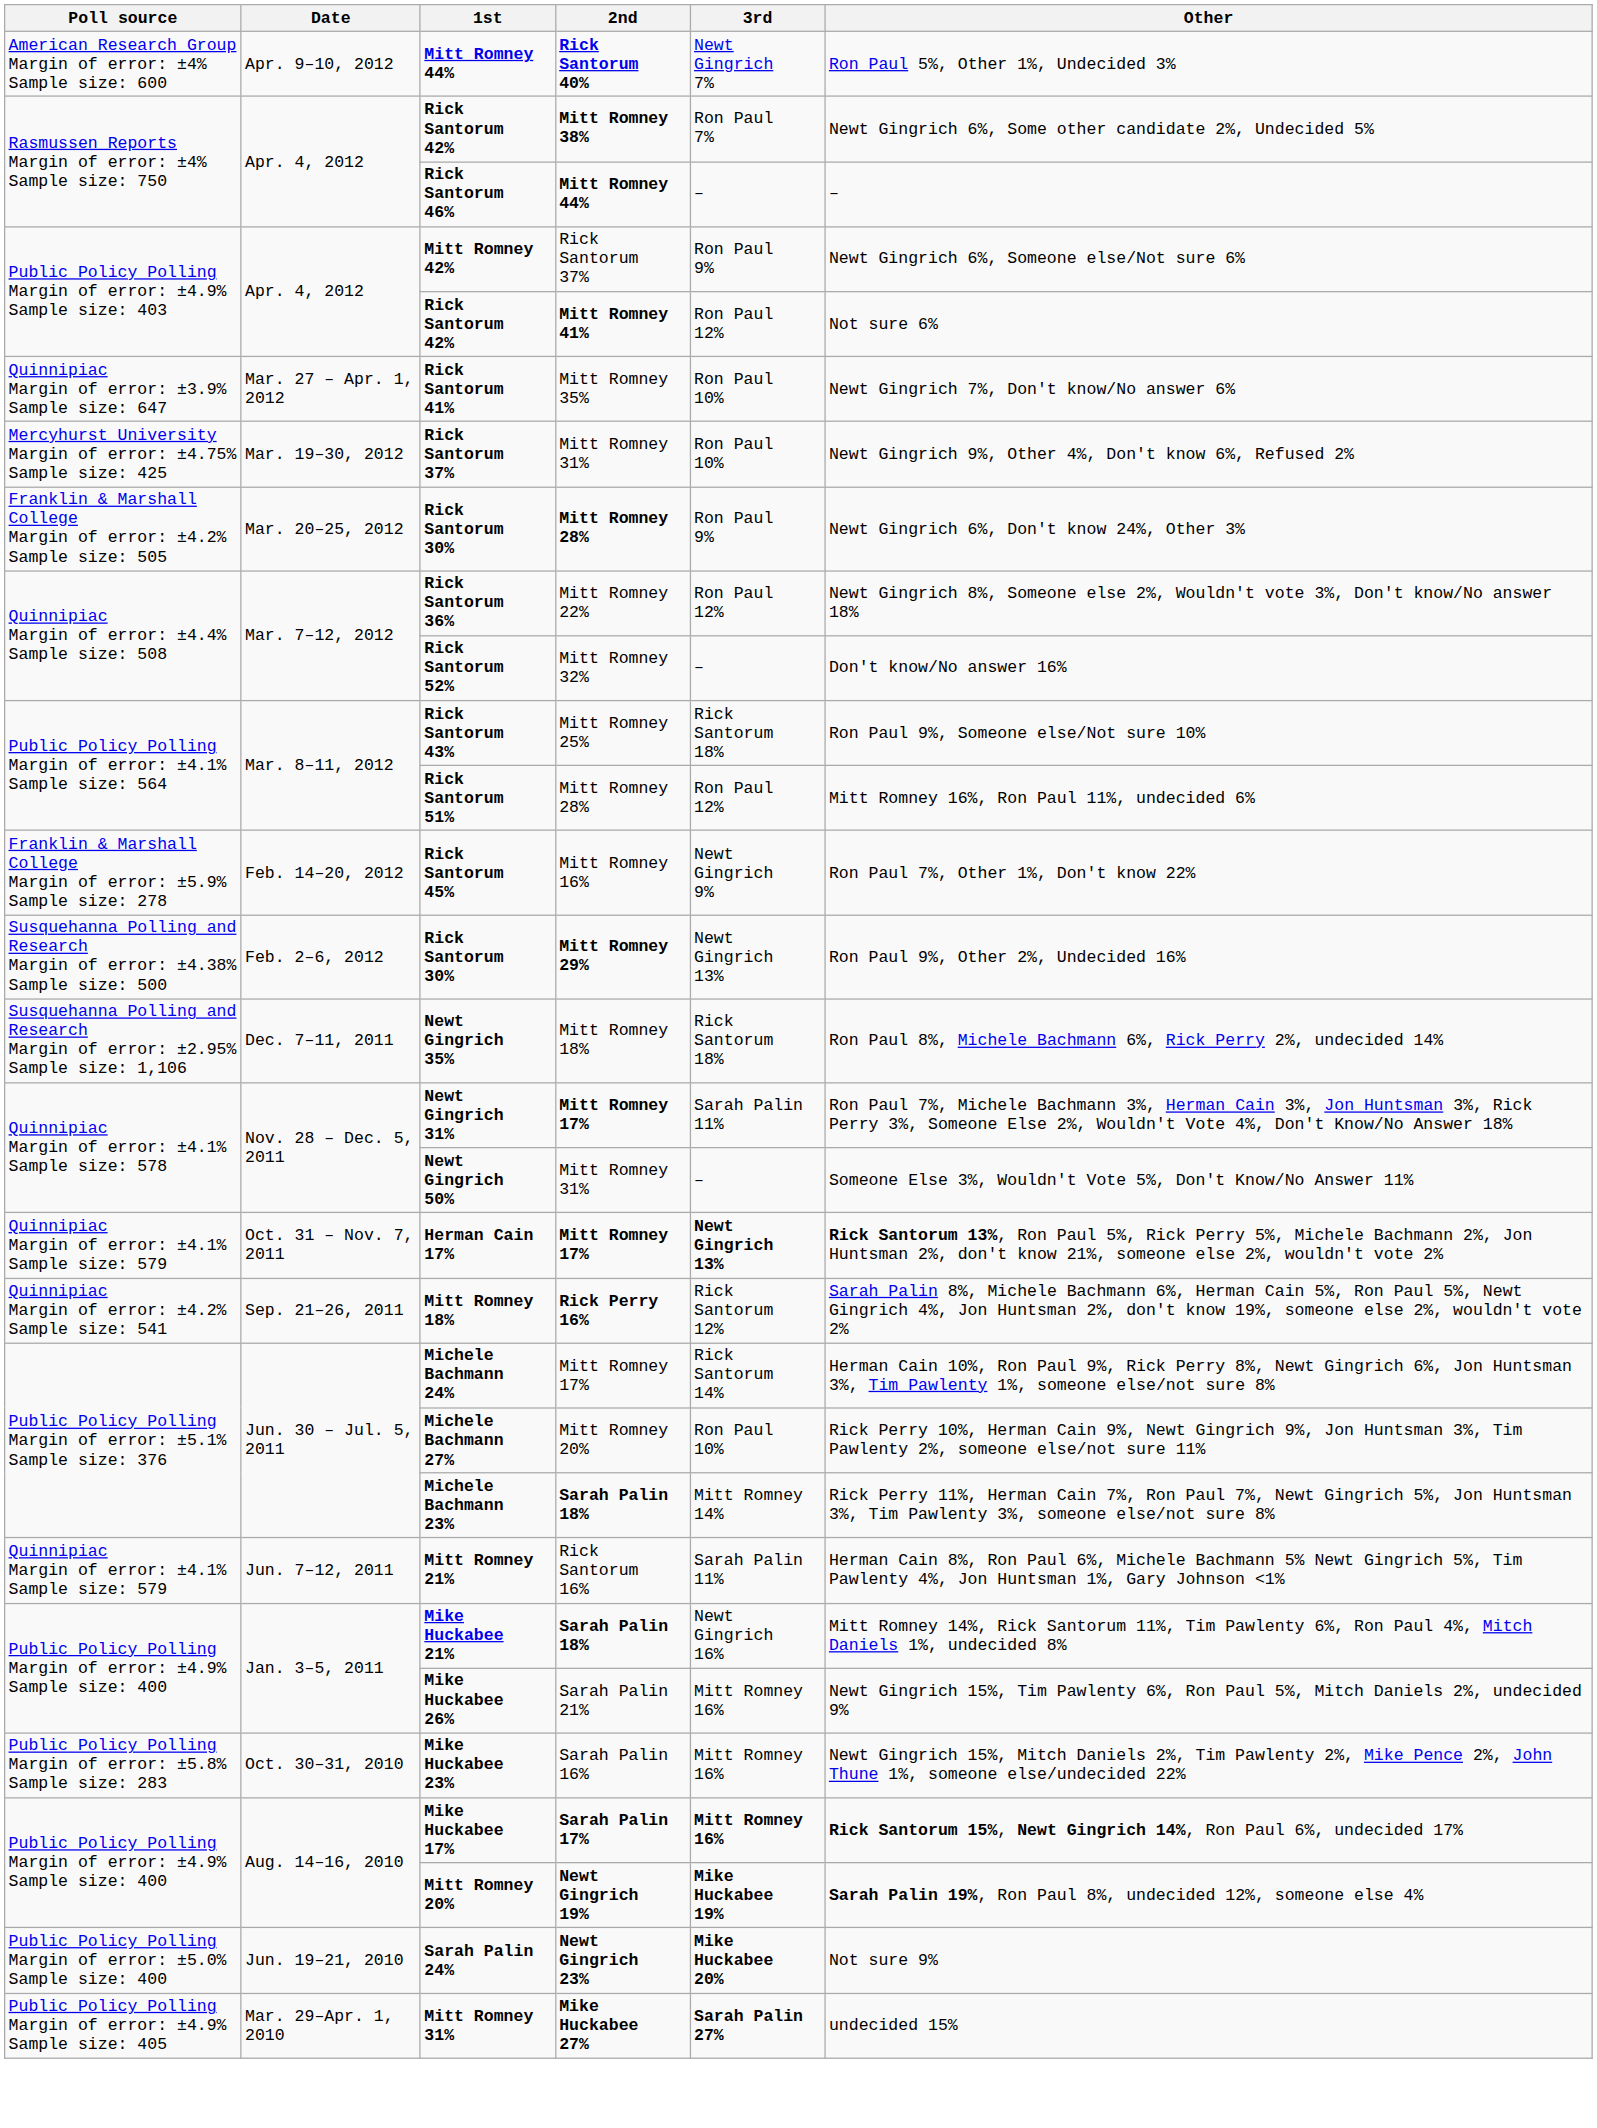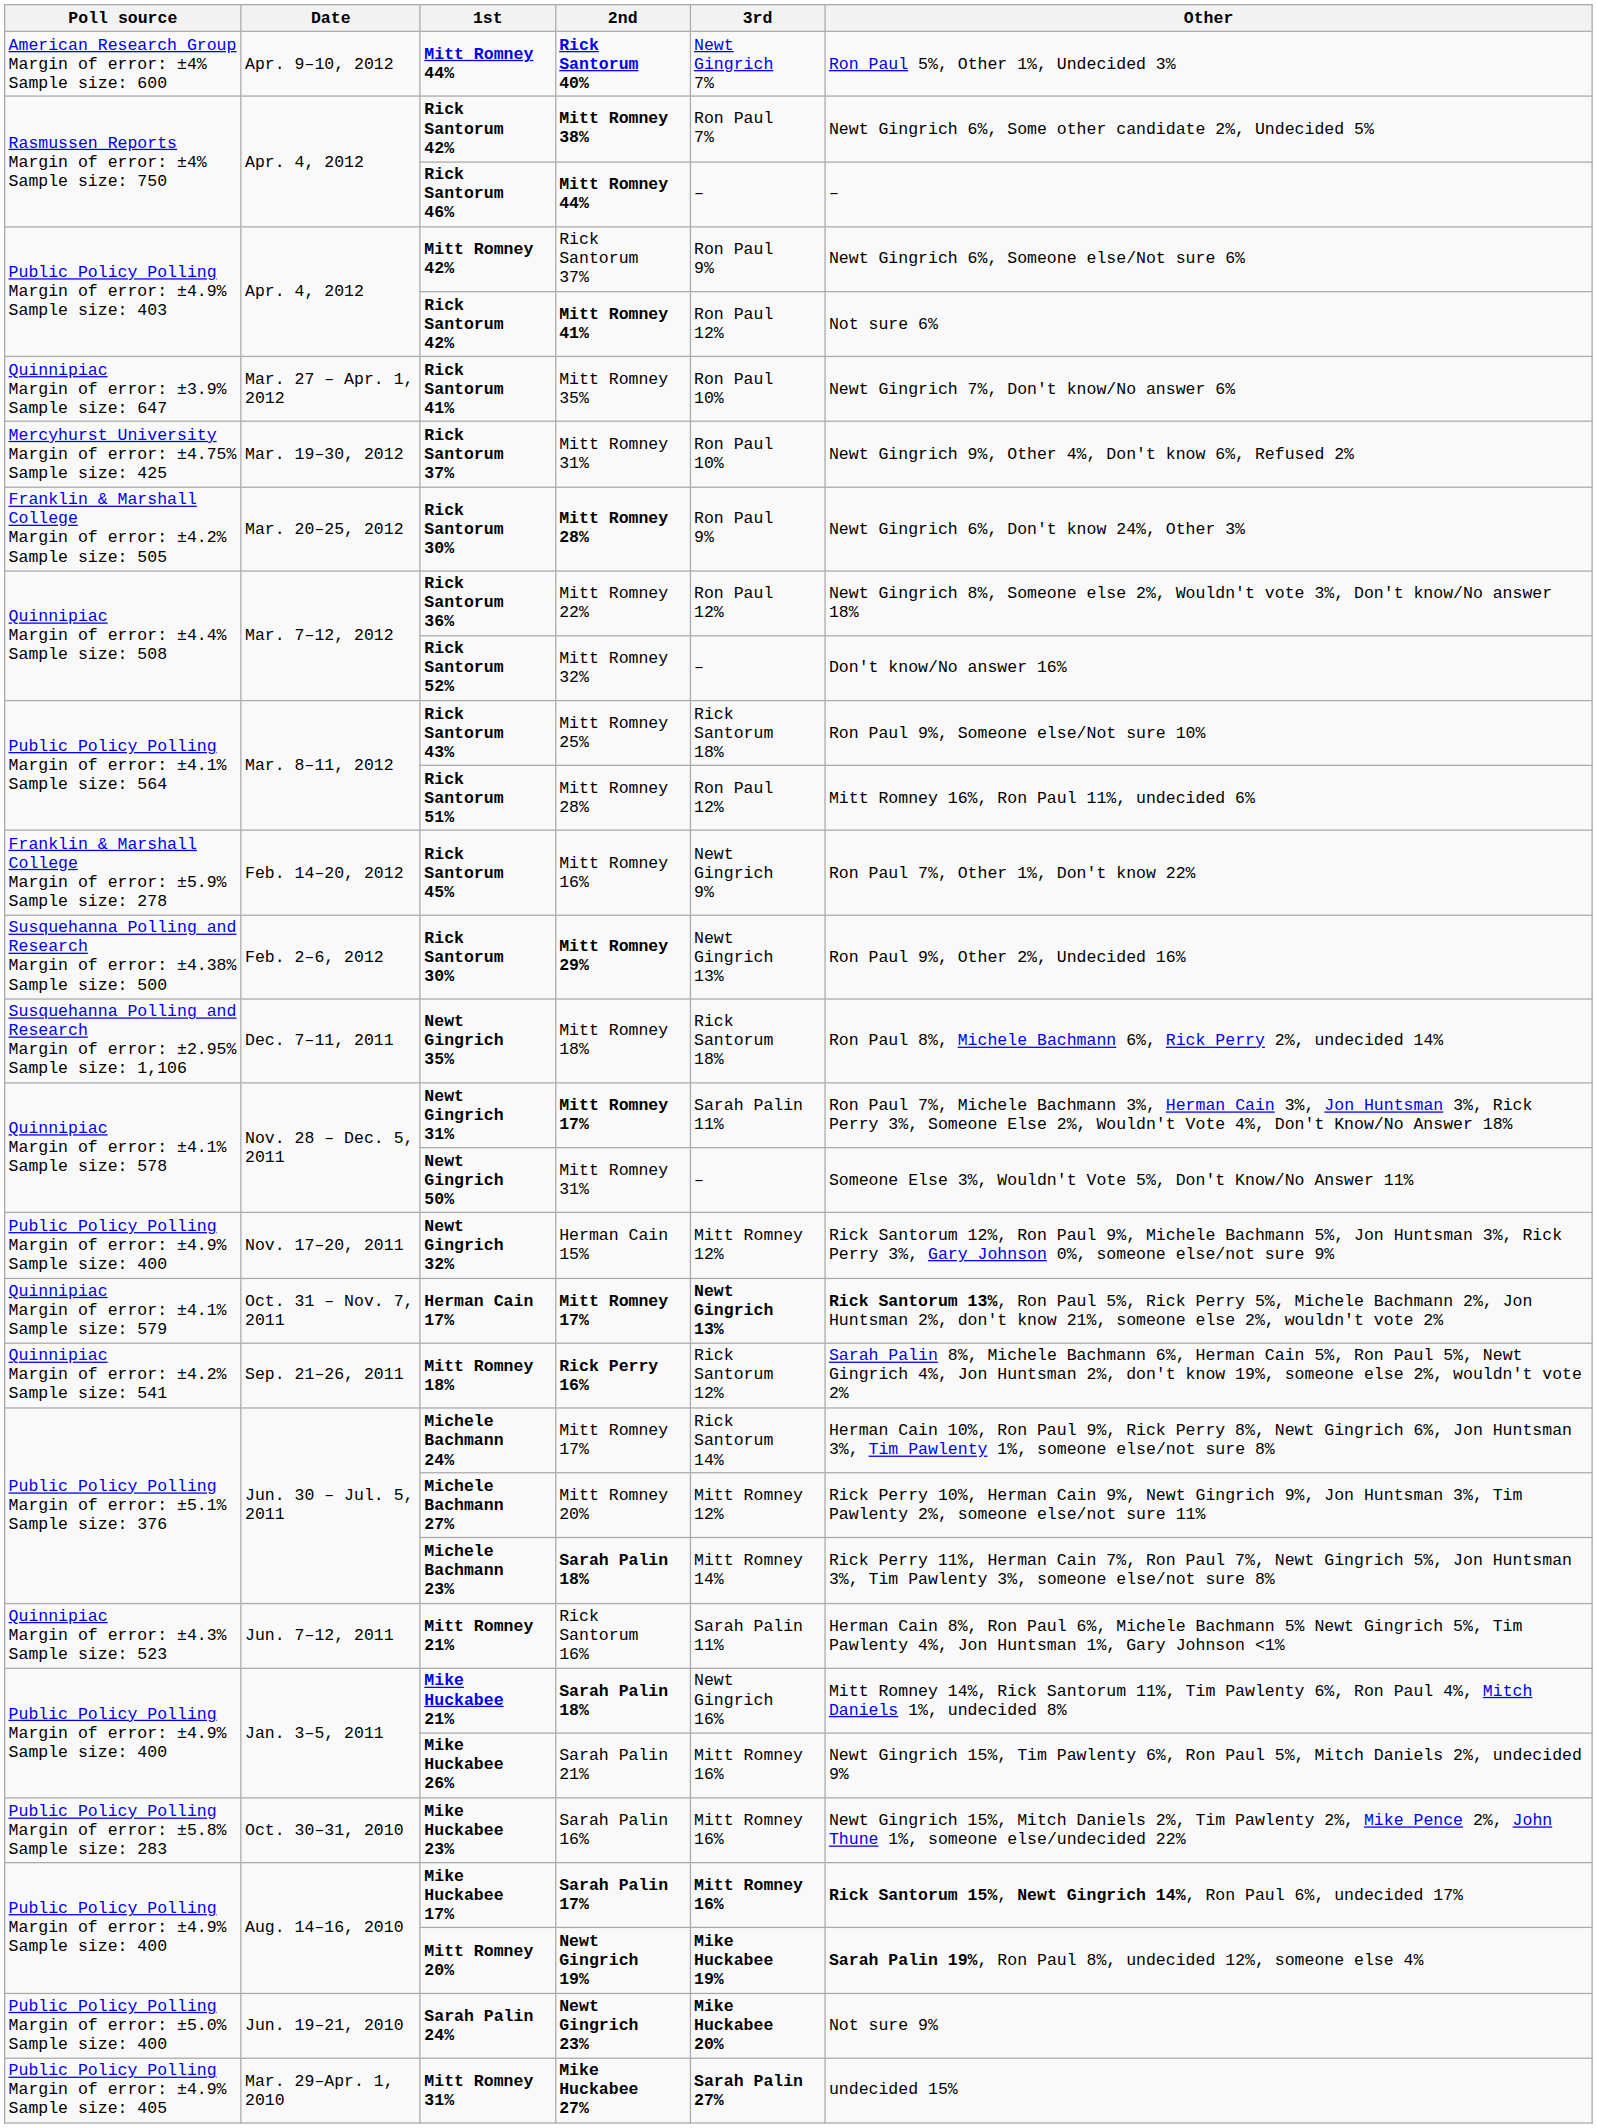+ row: (464, 1245)
(734, 1440) Ron Paul 10% -> (749, 1505) Mitt Romney 12%
(118, 1570) Quinnipiac Margin of error: ±4.1% Sample size: 579 -> (118, 1635) Quinnipiac Margin of error: ±4.3% Sample size: 523
